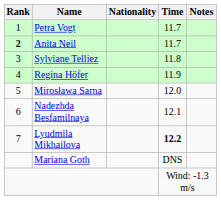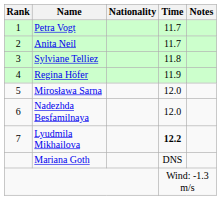(18, 43) bold -> (18, 43) normal
(172, 112) 12.1 -> (172, 112) 12.0
